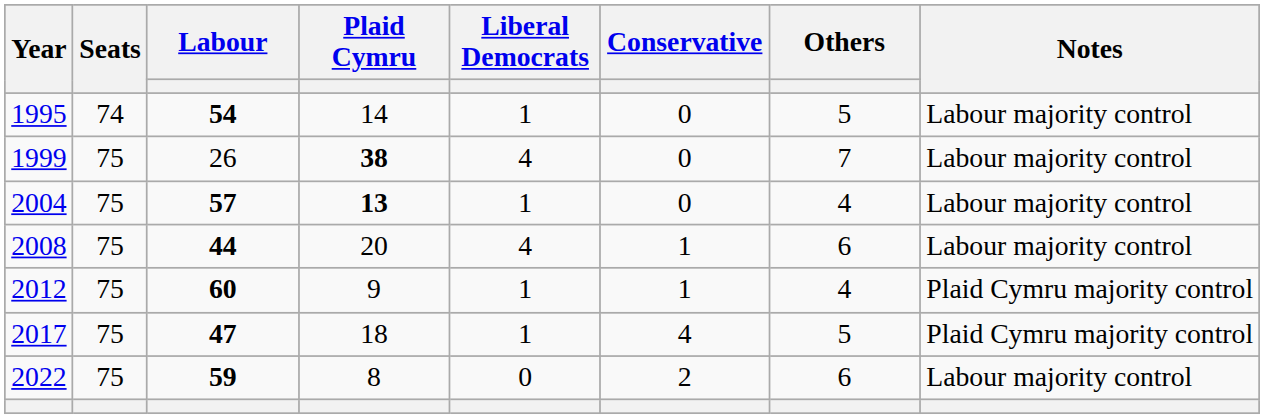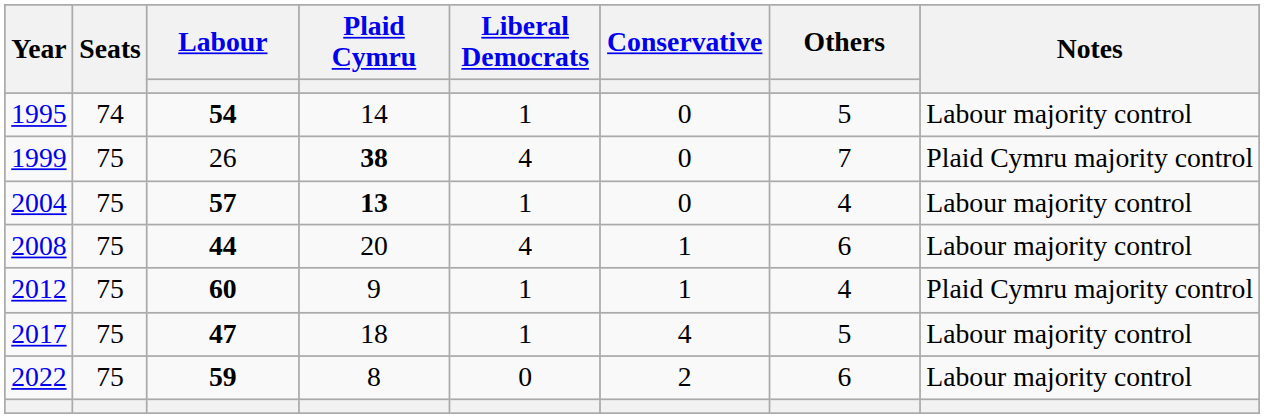(1059, 158) Labour majority control -> (1090, 158) Plaid Cymru majority control
(1090, 333) Plaid Cymru majority control -> (1059, 333) Labour majority control
